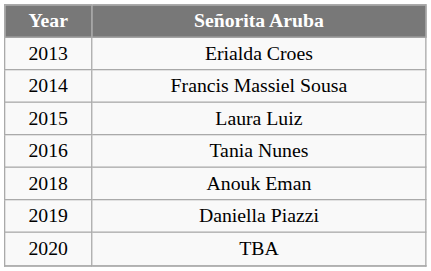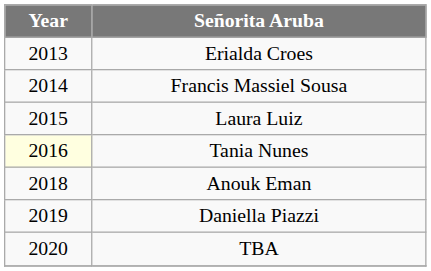(48, 151) no background -> (48, 151) lightyellow background
